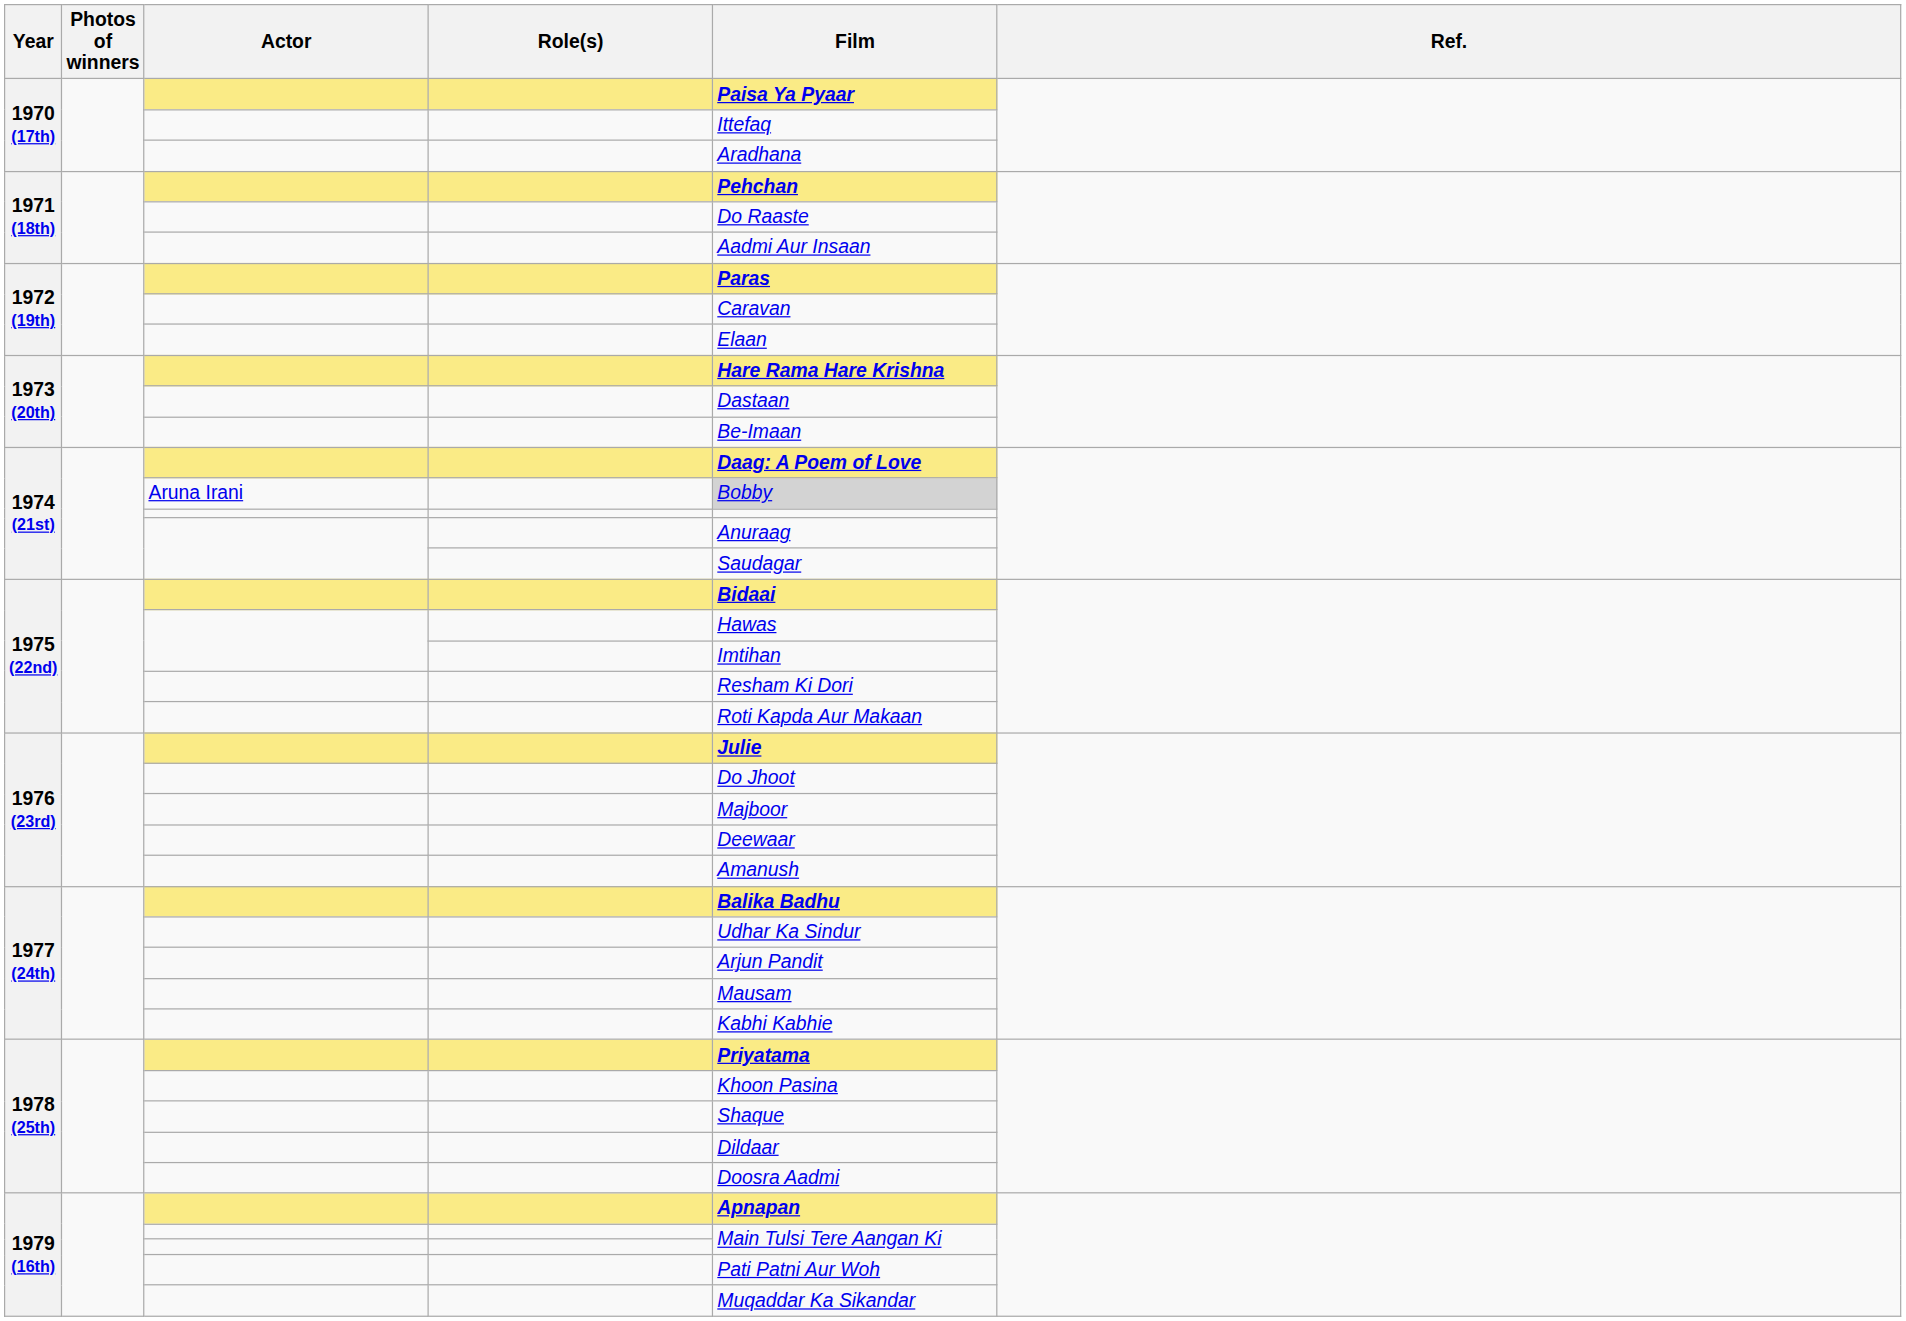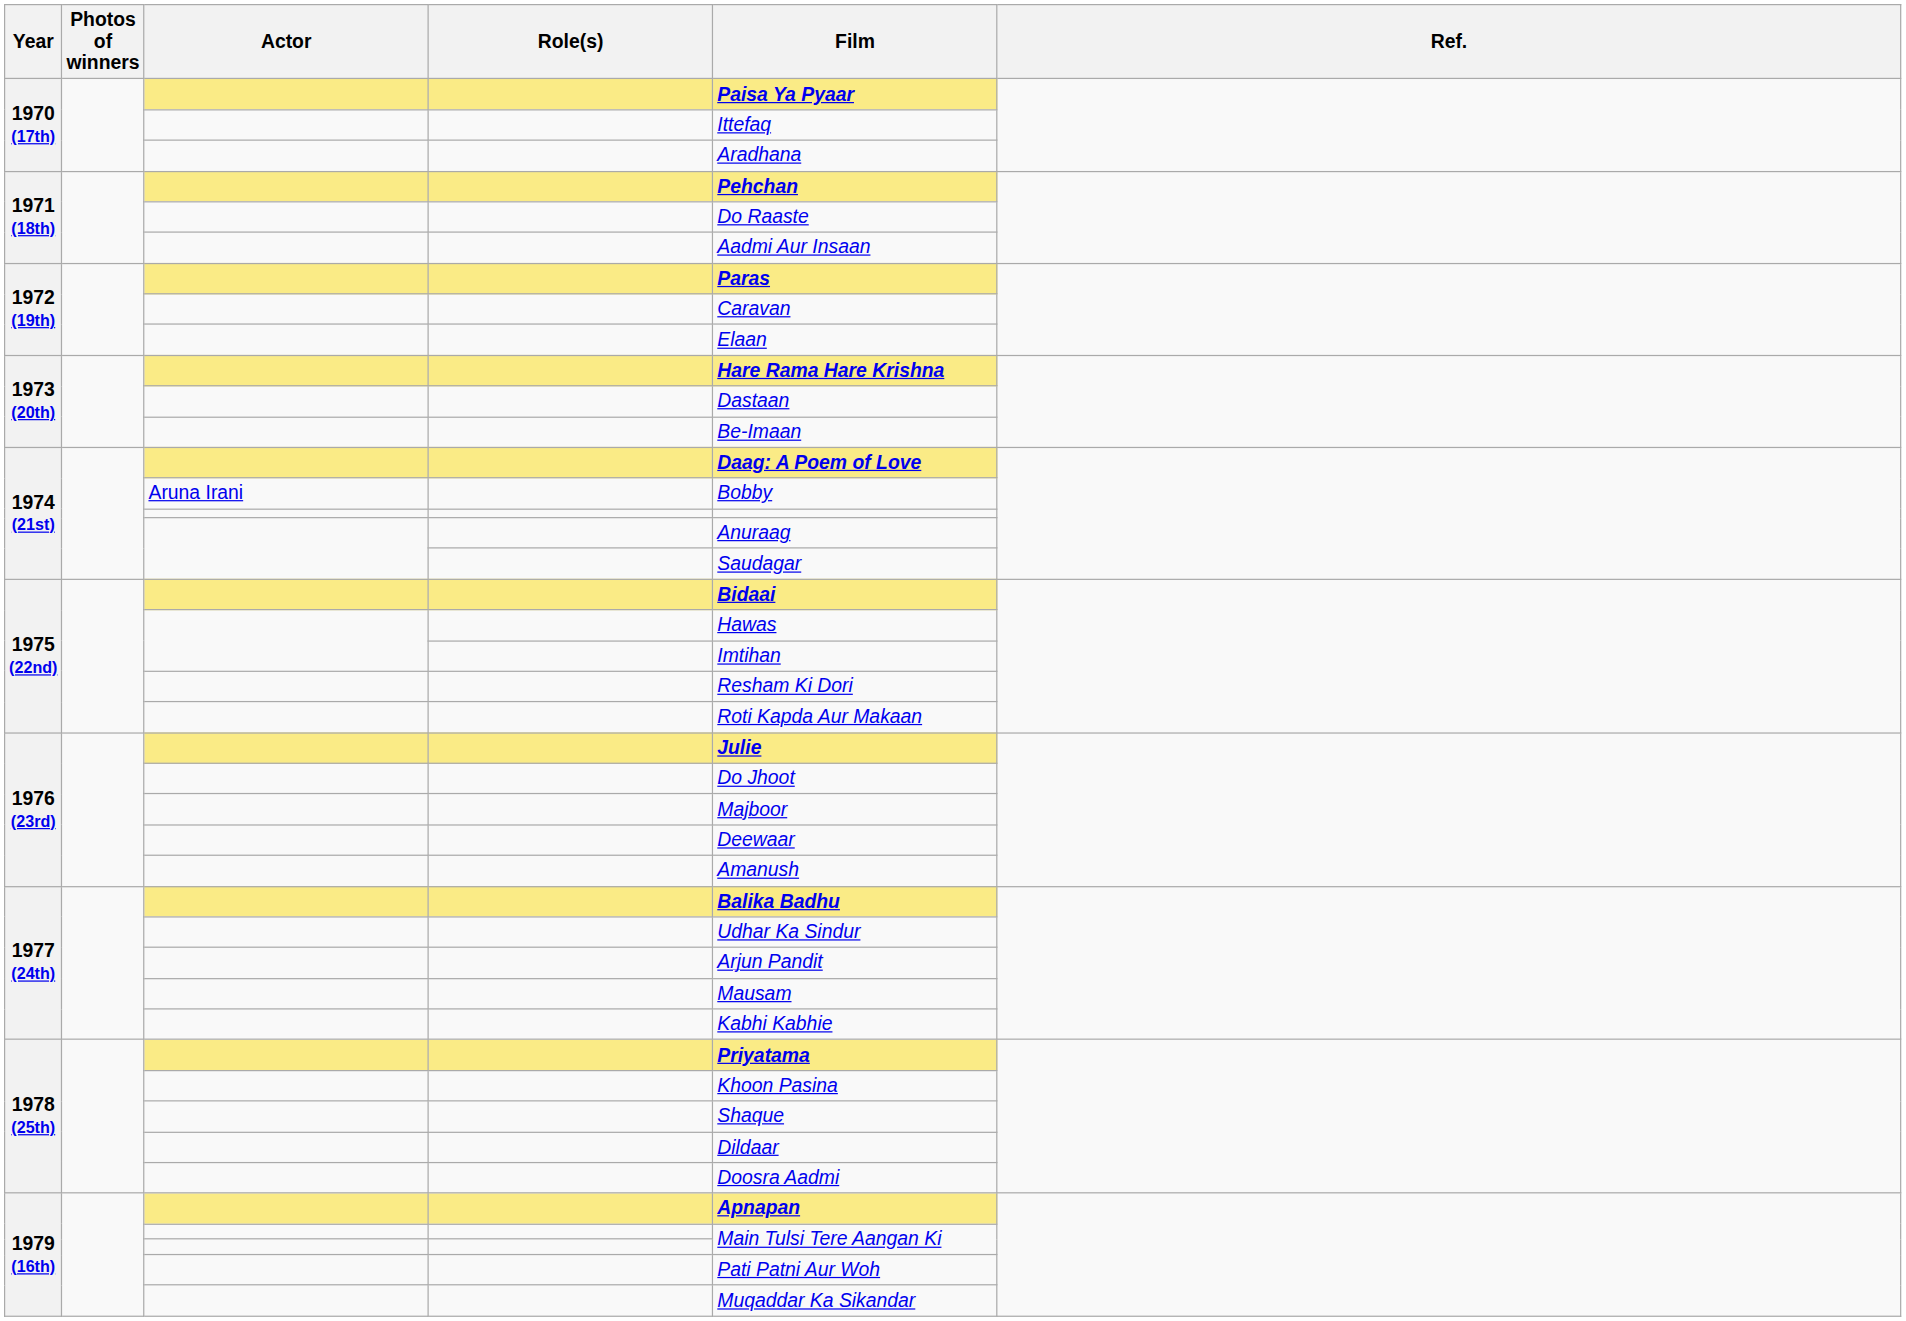(745, 493) lightgrey background -> (745, 493) no background
